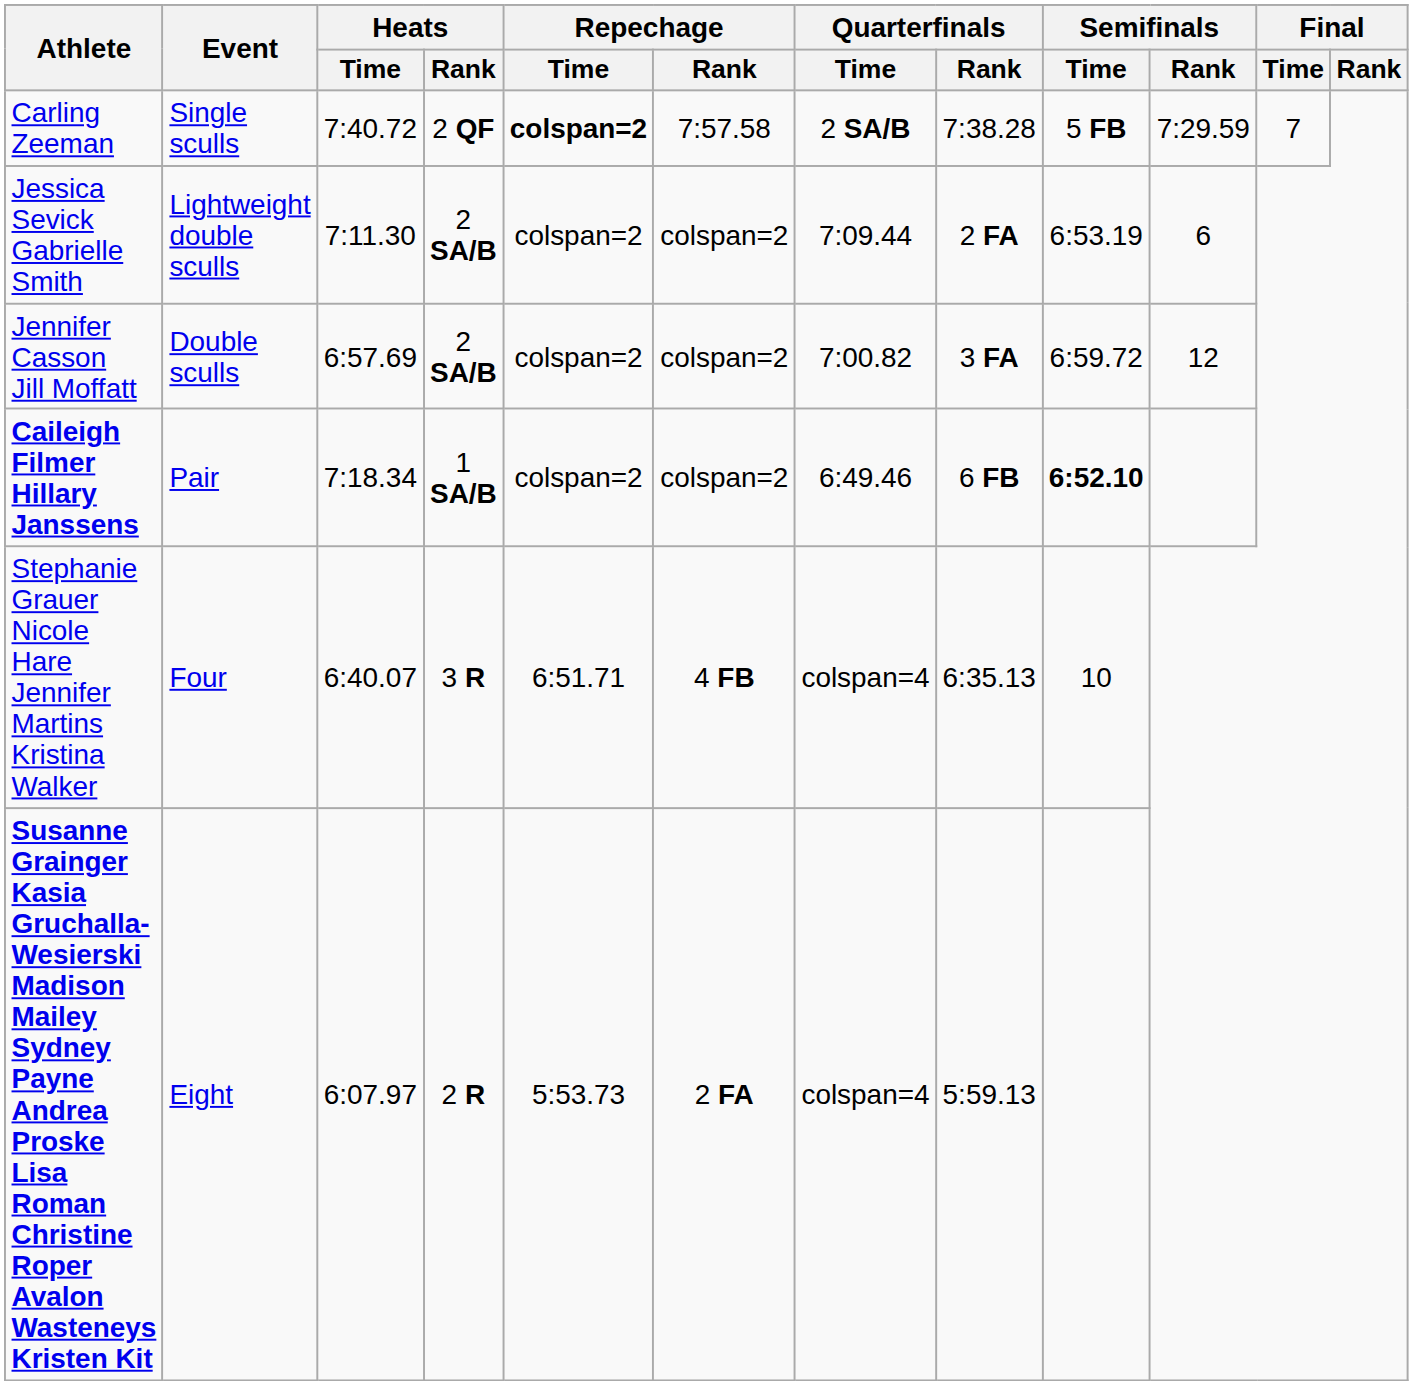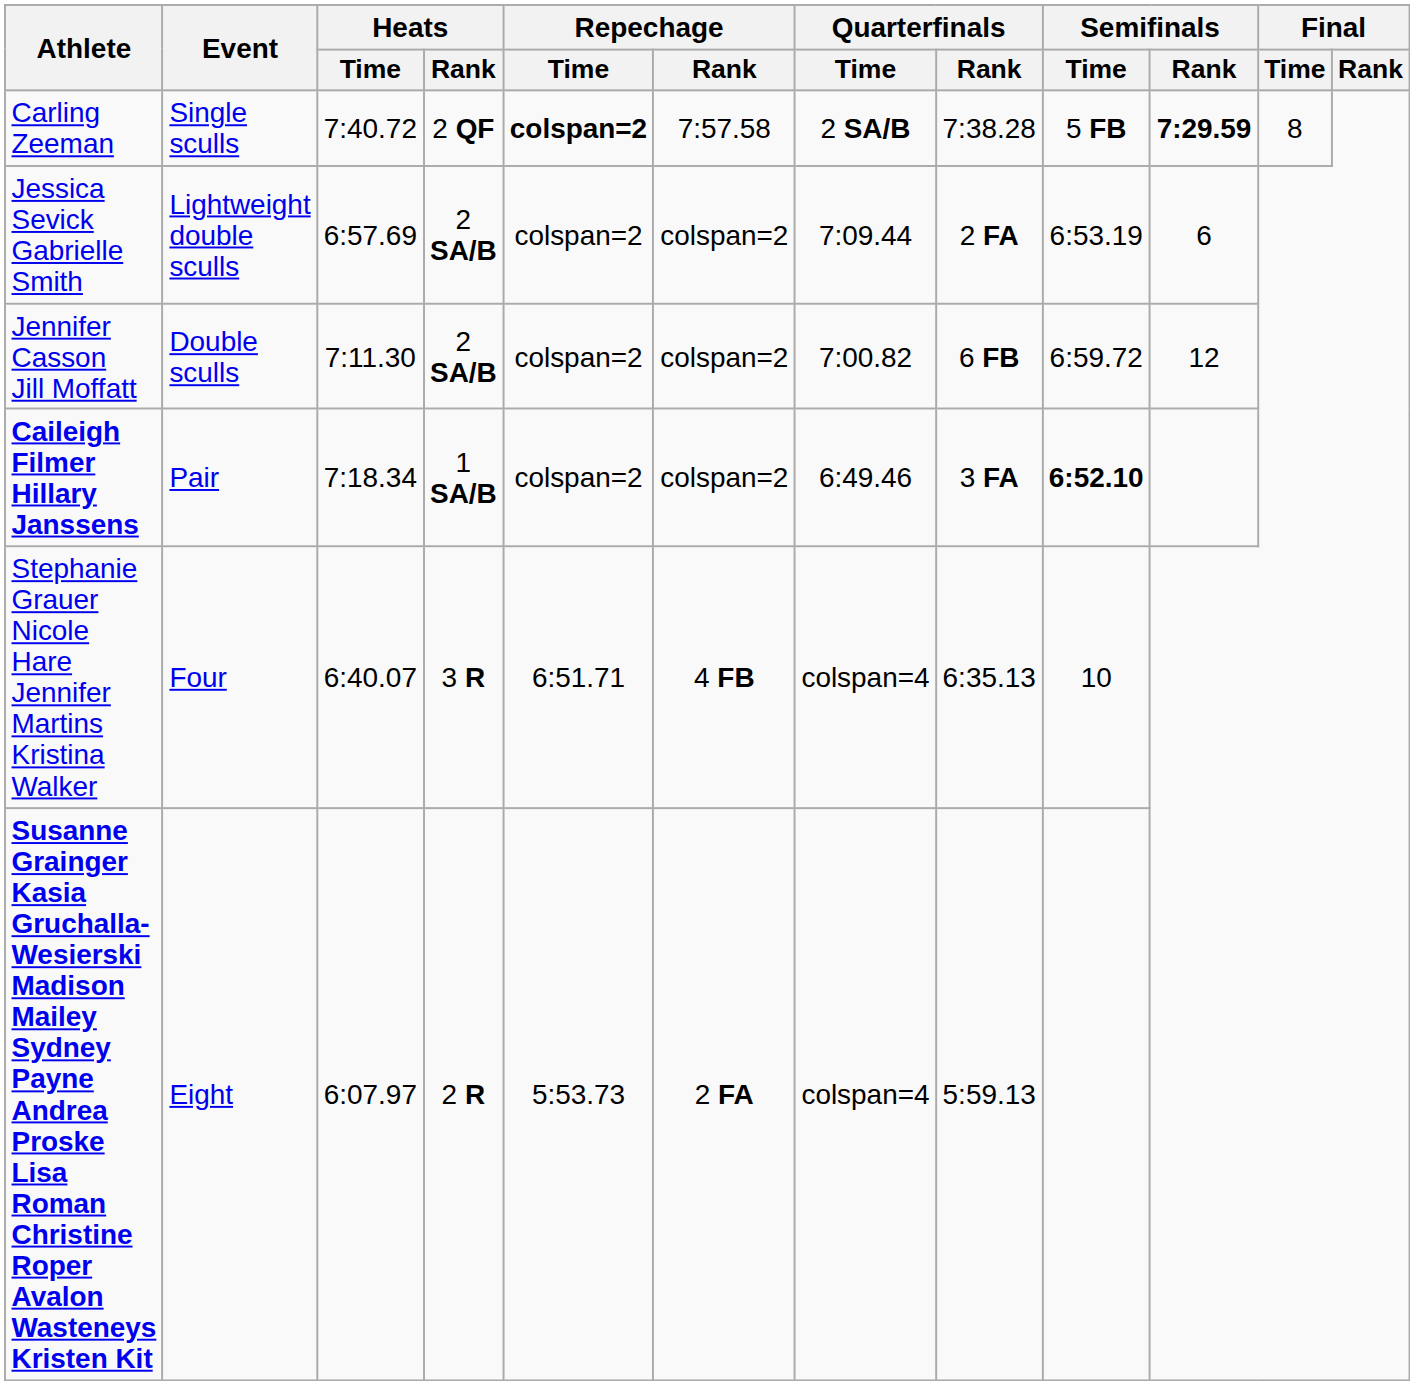(1203, 129) normal -> (1204, 129) bold
(1293, 129) 7 -> (1295, 129) 8
(370, 235) 7:11.30 -> (370, 235) 6:57.69
(370, 357) 6:57.69 -> (370, 357) 7:11.30
(989, 357) 3 FA -> (989, 357) 6 FB
(989, 478) 6 FB -> (989, 478) 3 FA
